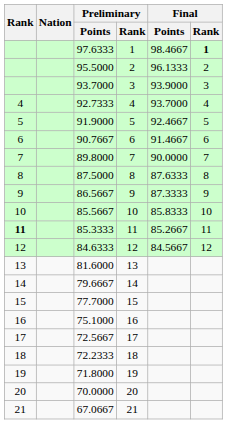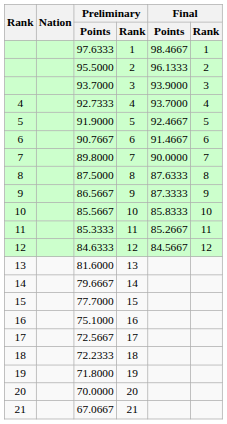(206, 49) bold -> (206, 49) normal
(20, 229) bold -> (20, 229) normal
